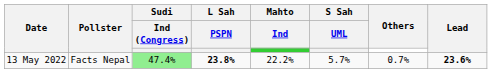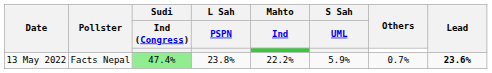(221, 61) bold -> (221, 61) normal
(339, 61) 5.7% -> (339, 61) 5.9%
